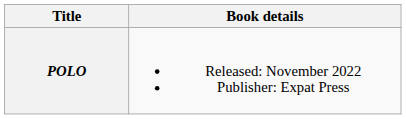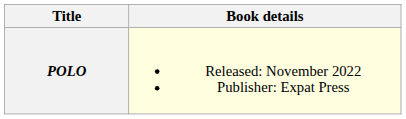(265, 79) no background -> (265, 79) lightyellow background
